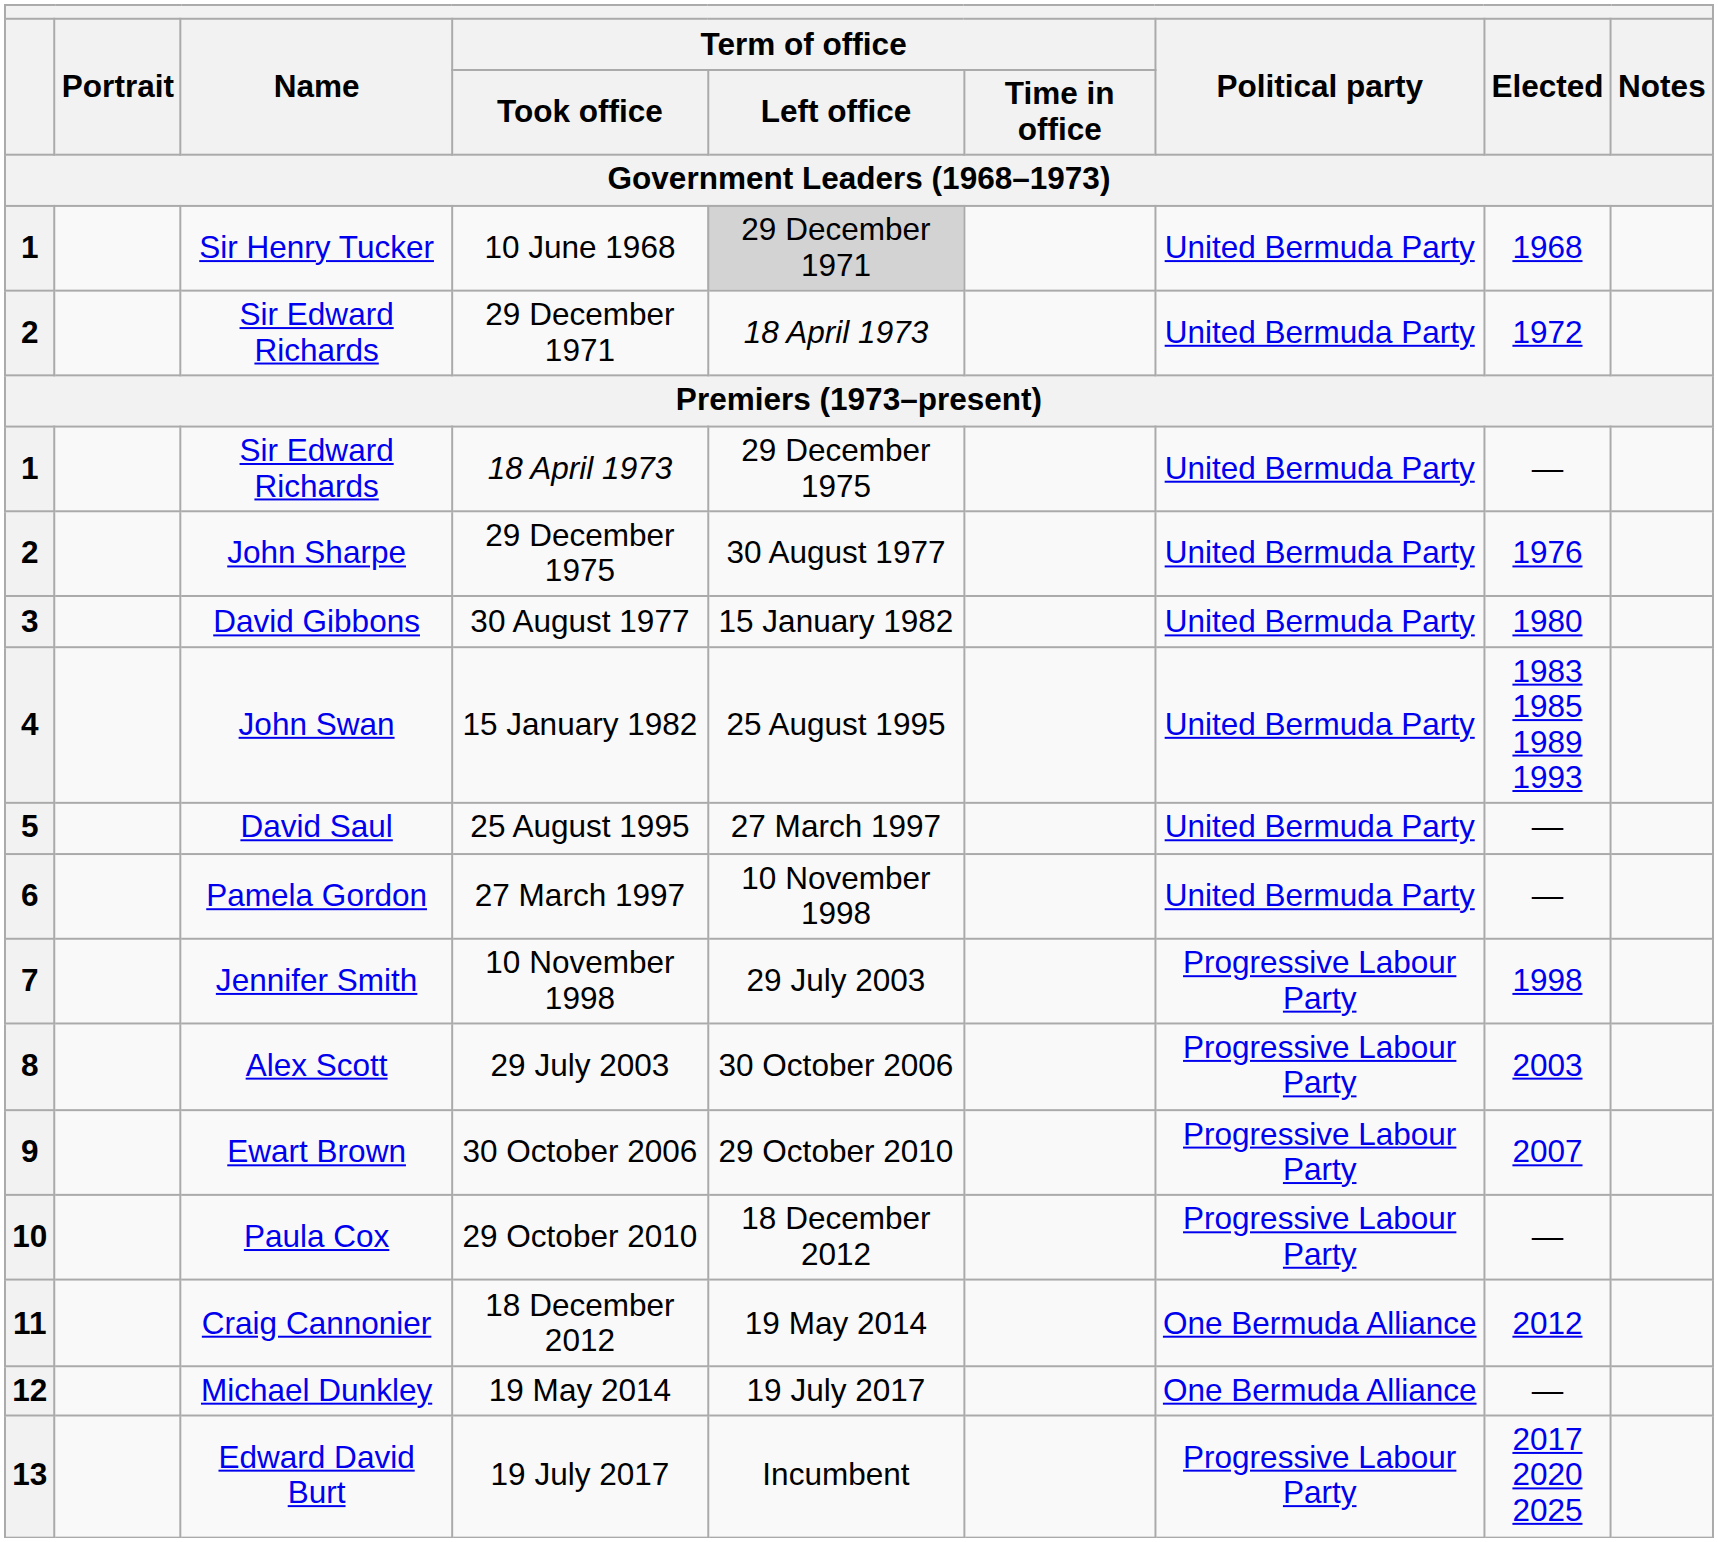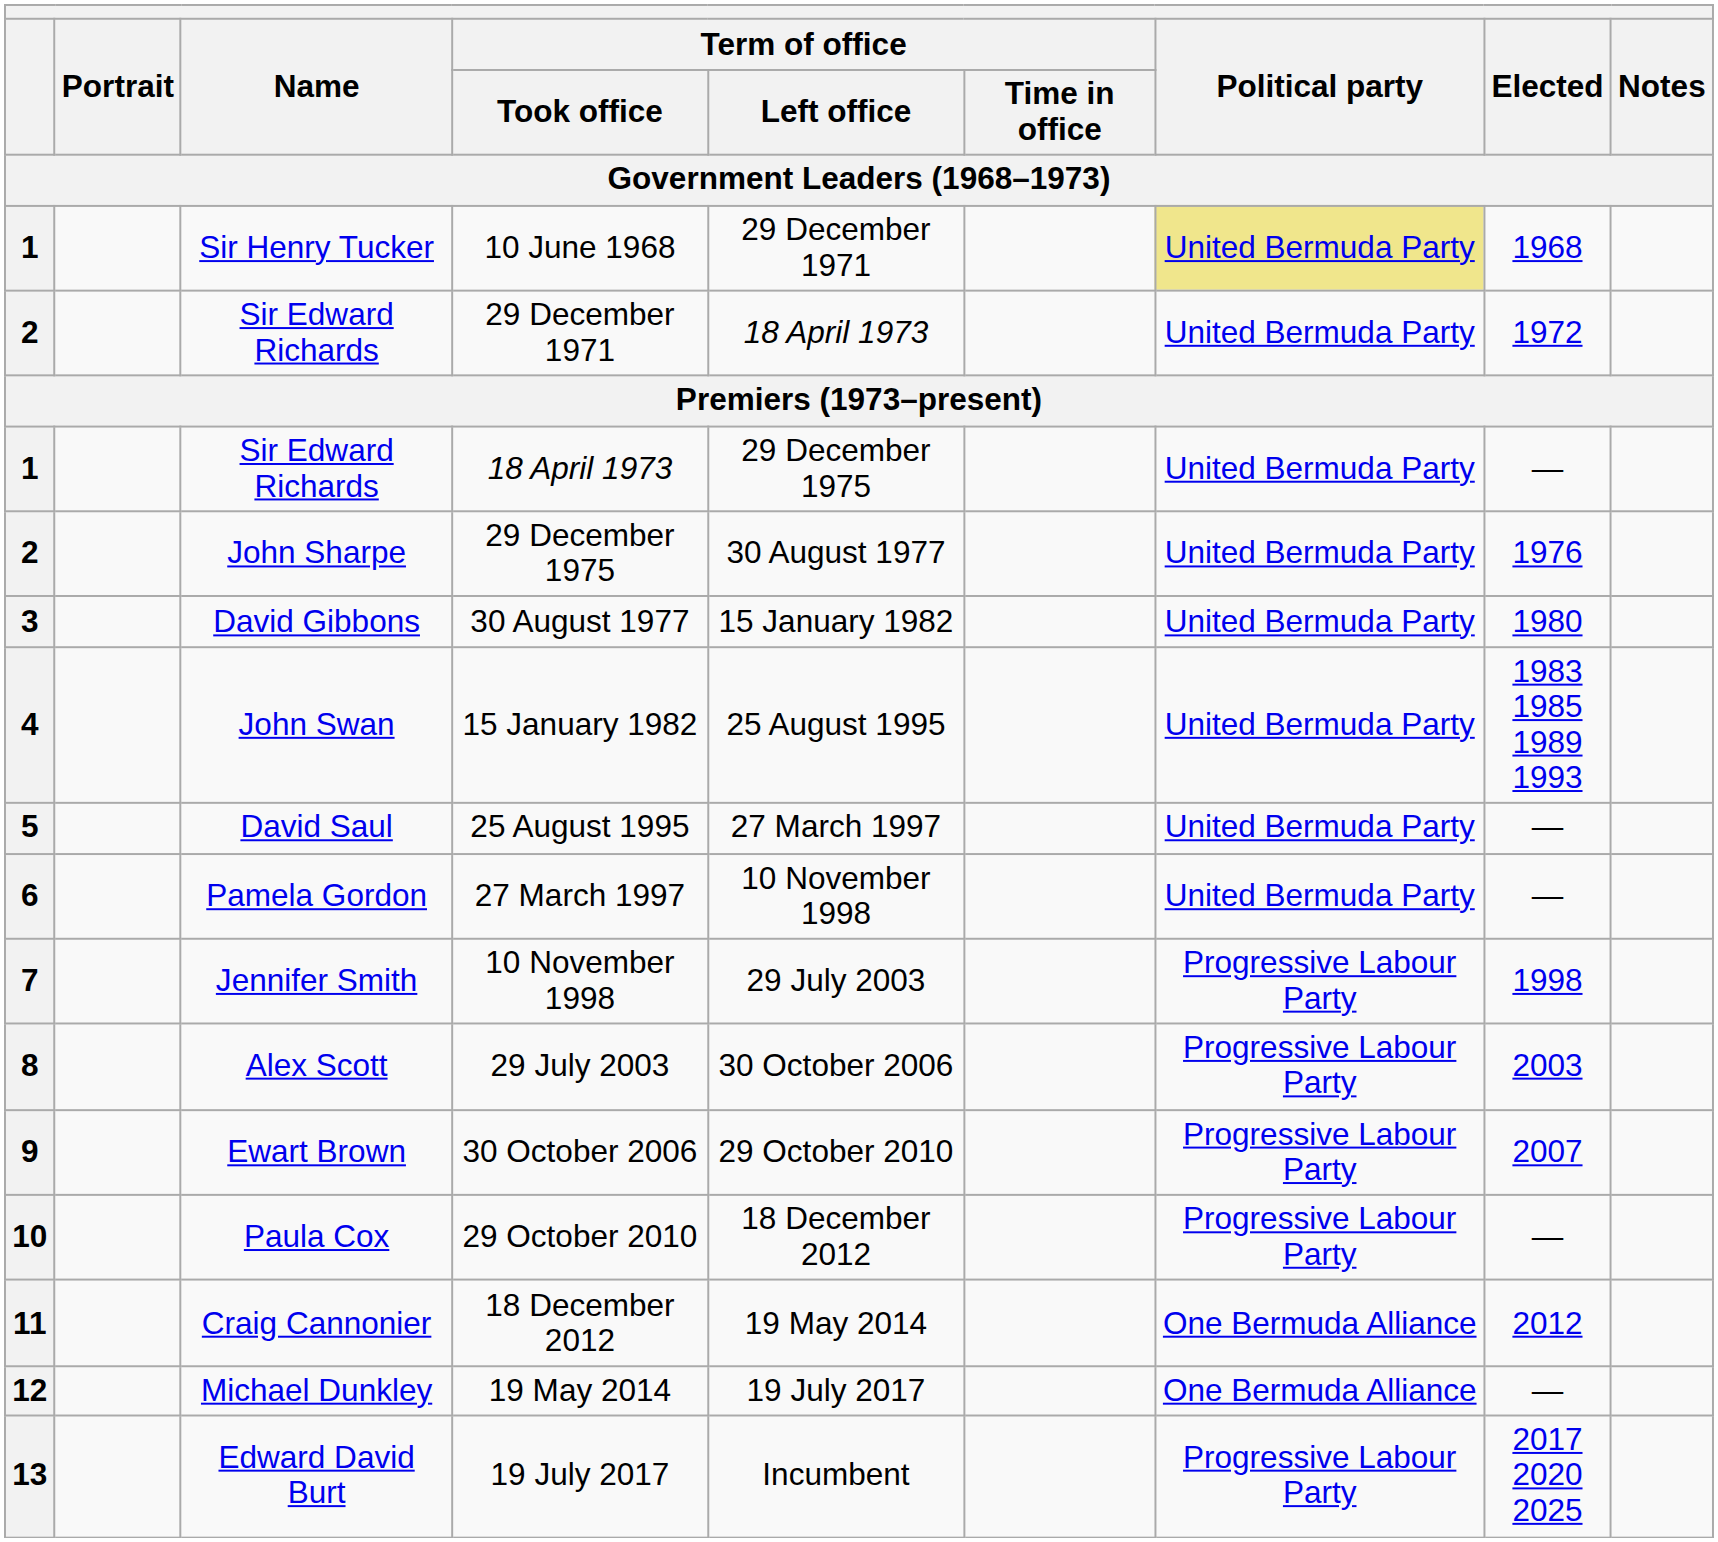(836, 247) lightgrey background -> (836, 247) no background
(1320, 247) no background -> (1320, 247) khaki background
